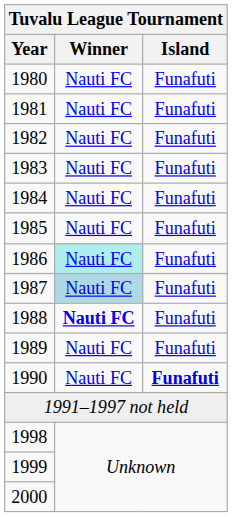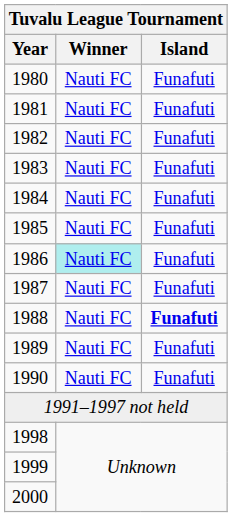(99, 288) lightblue background -> (98, 288) no background
(99, 317) bold -> (98, 317) normal
(185, 317) normal -> (184, 317) bold
(185, 377) bold -> (184, 377) normal
